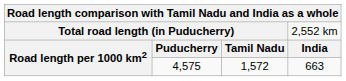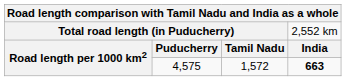(315, 66) normal -> (315, 66) bold
